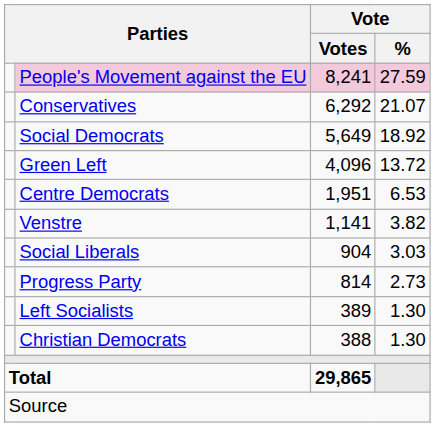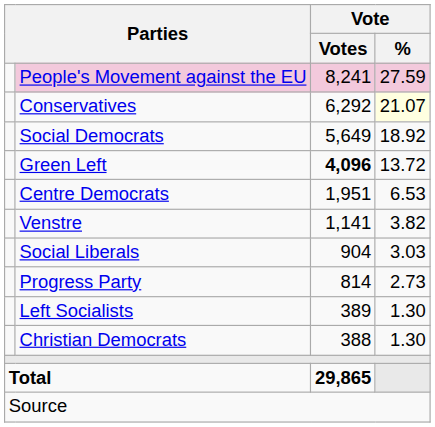(403, 106) no background -> (403, 106) lightyellow background
(348, 164) normal -> (348, 164) bold
